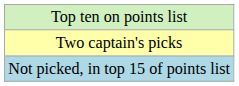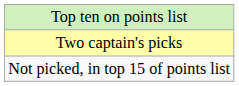(119, 68) lightblue background -> (119, 68) no background
